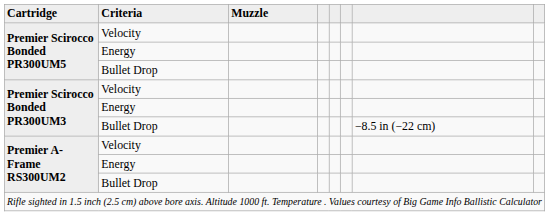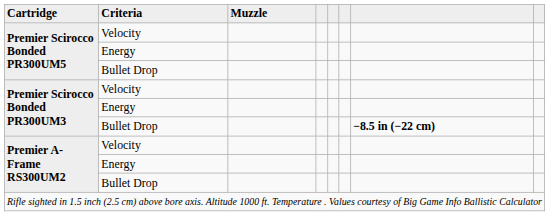(395, 126) normal -> (394, 126) bold
